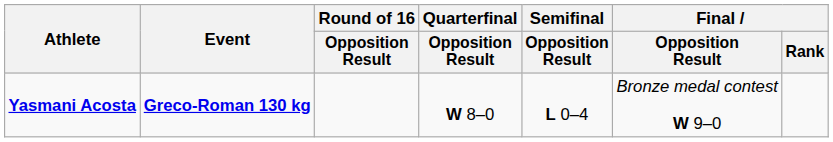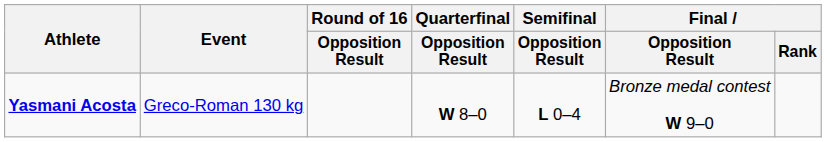(227, 105) bold -> (224, 105) normal
